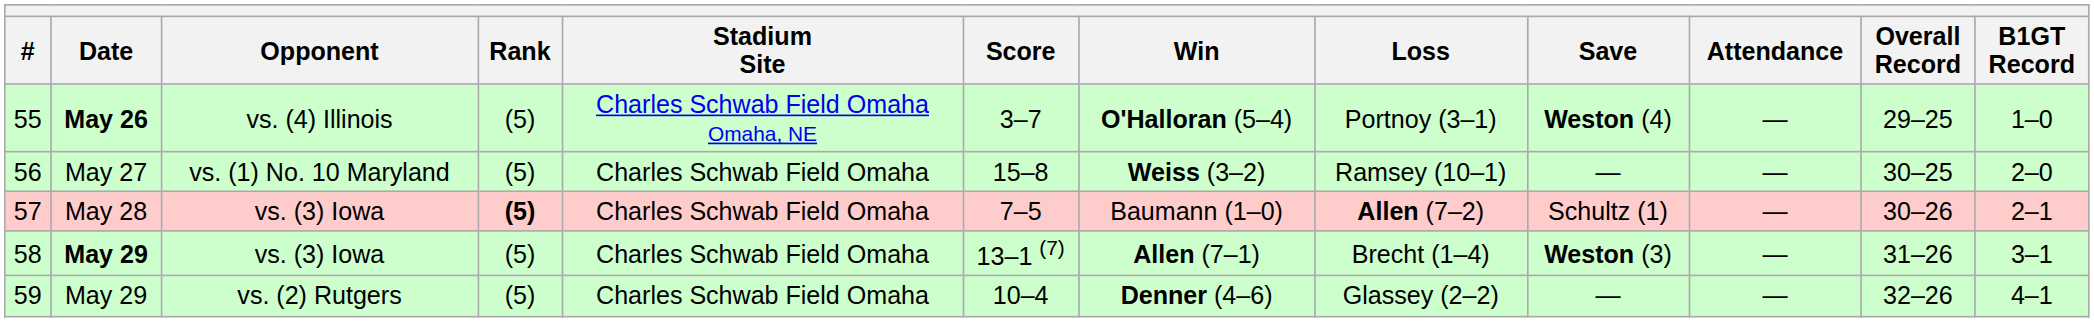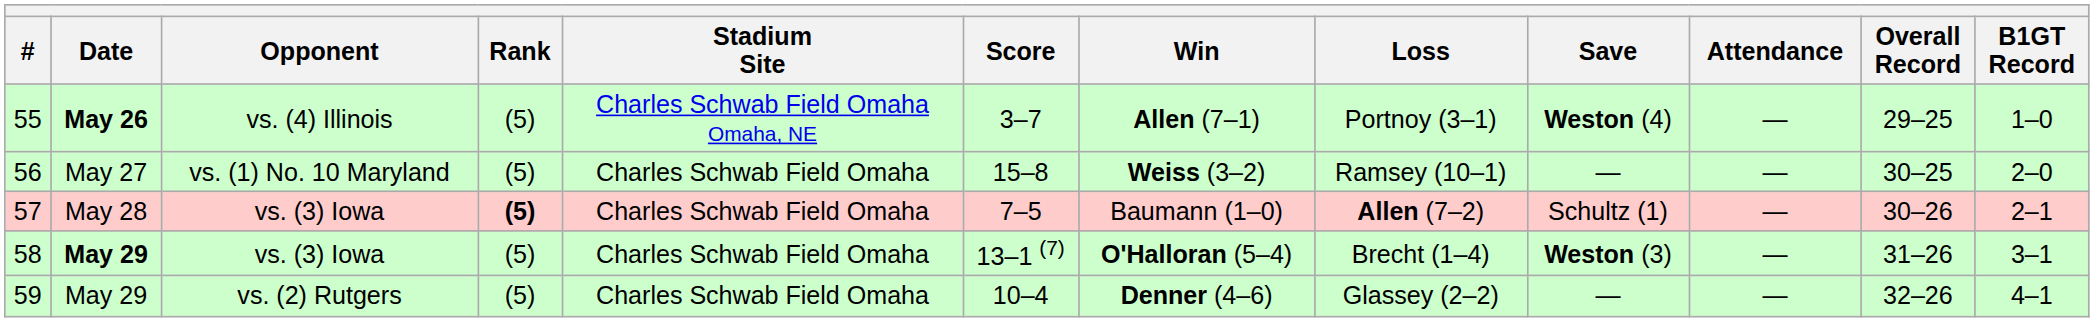(1197, 118) O'Halloran (5–4) -> (1197, 118) Allen (7–1)
(1197, 254) Allen (7–1) -> (1197, 254) O'Halloran (5–4)
